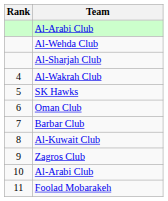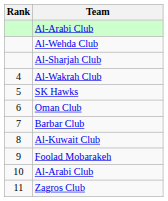(60, 156) Zagros Club -> (73, 156) Foolad Mobarakeh
(73, 188) Foolad Mobarakeh -> (60, 188) Zagros Club
